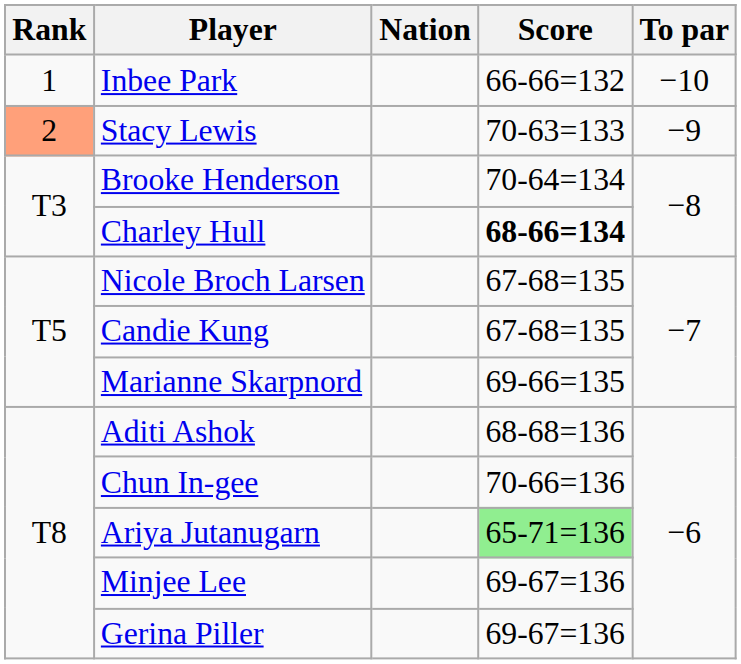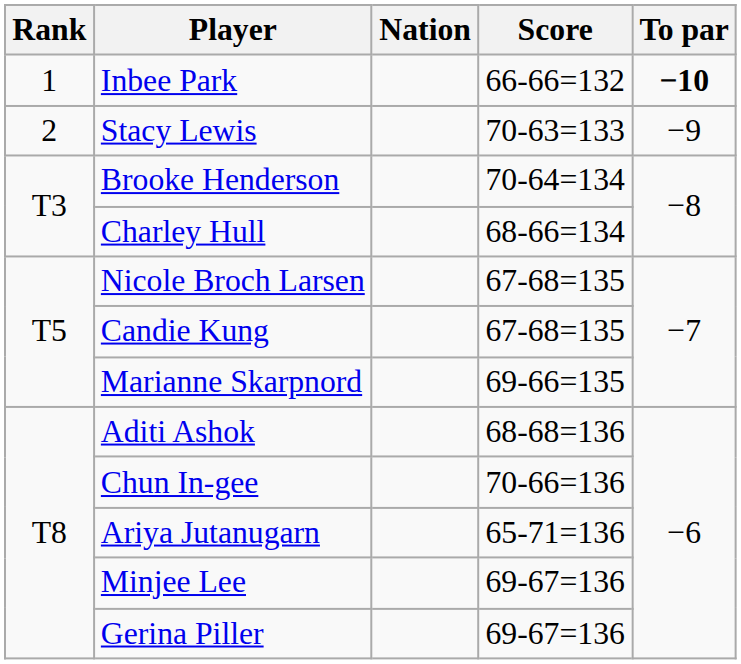(684, 79) normal -> (684, 79) bold
(49, 130) lightsalmon background -> (49, 130) no background
(555, 230) bold -> (555, 230) normal
(555, 532) lightgreen background -> (555, 532) no background
